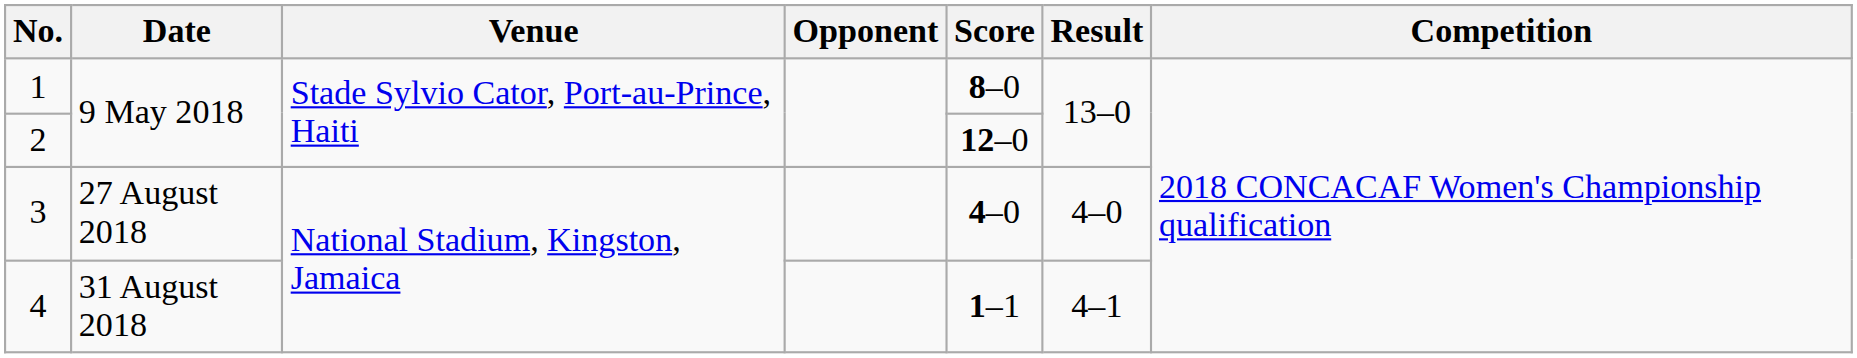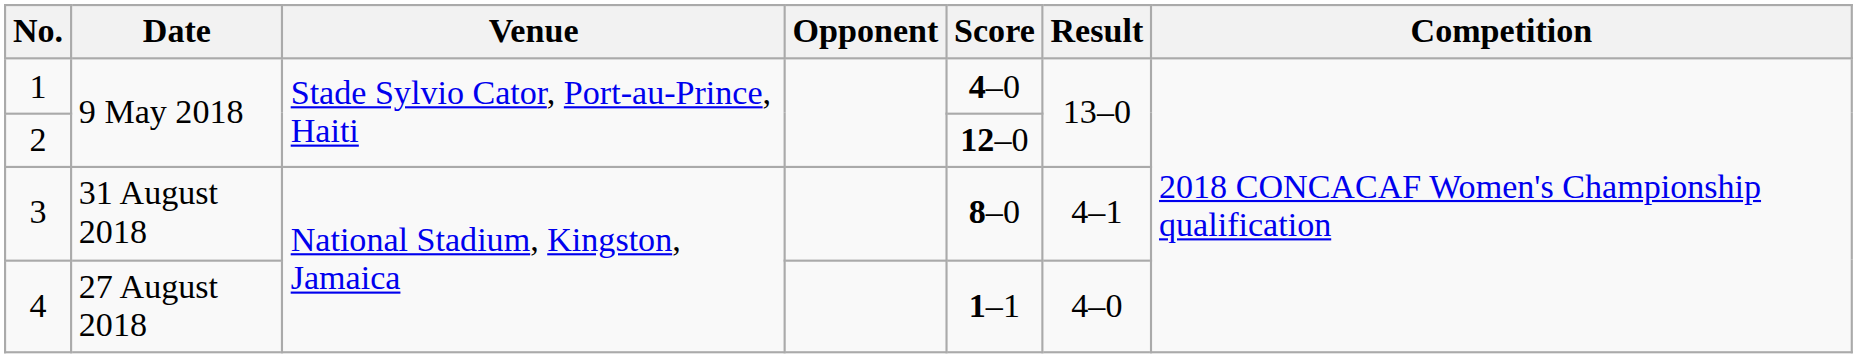(994, 85) 8–0 -> (994, 85) 4–0
(148, 212) 27 August 2018 -> (148, 212) 31 August 2018
(994, 212) 4–0 -> (994, 212) 8–0
(1097, 212) 4–0 -> (1097, 212) 4–1
(148, 305) 31 August 2018 -> (148, 305) 27 August 2018
(1097, 305) 4–1 -> (1097, 305) 4–0
